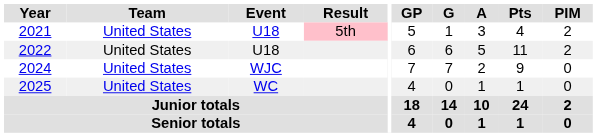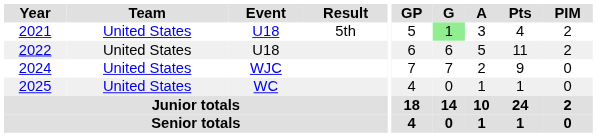(346, 31) pink background -> (346, 31) no background
(449, 31) no background -> (449, 31) lightgreen background
